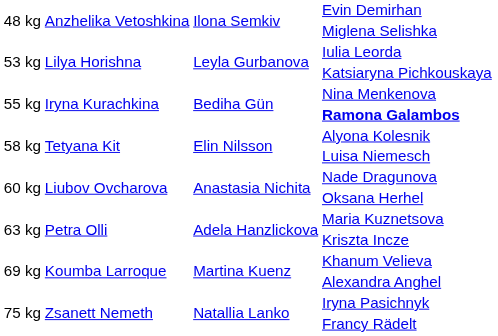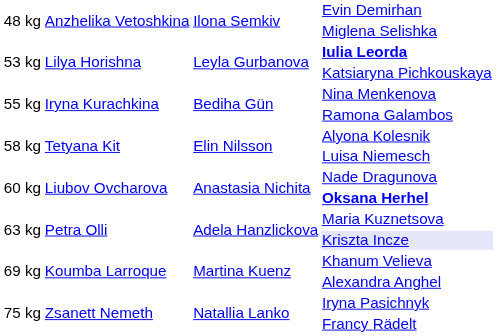(362, 52) normal -> (365, 52) bold
(391, 114) bold -> (387, 114) normal
(373, 198) normal -> (375, 198) bold
(365, 240) no background -> (365, 240) lavender background
